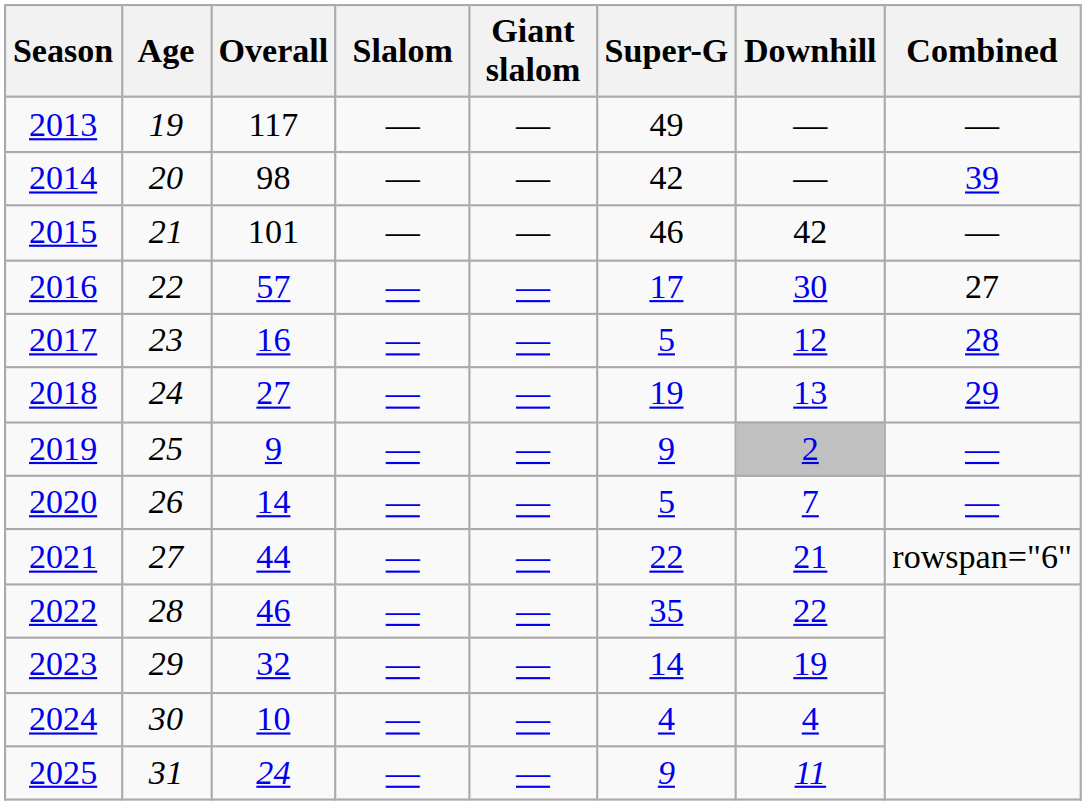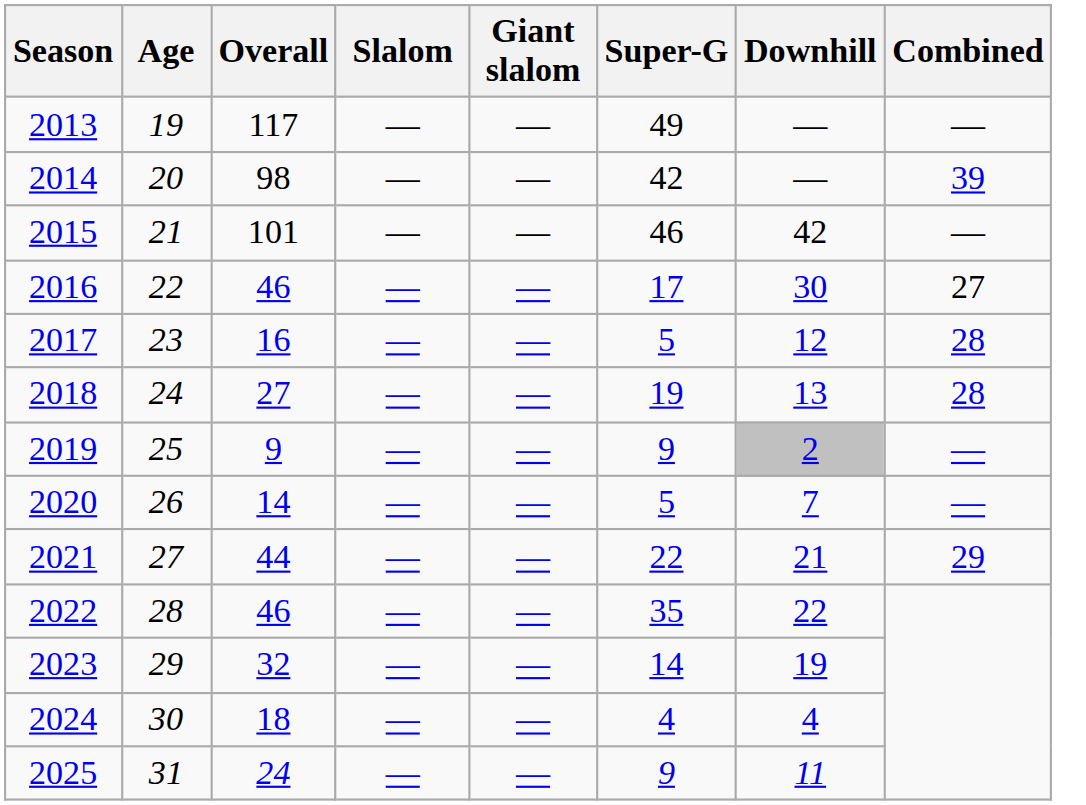(273, 286) 57 -> (273, 286) 46
(982, 394) 29 -> (968, 394) 28
(982, 556) rowspan="6" -> (968, 556) 29
(273, 718) 10 -> (273, 718) 18
